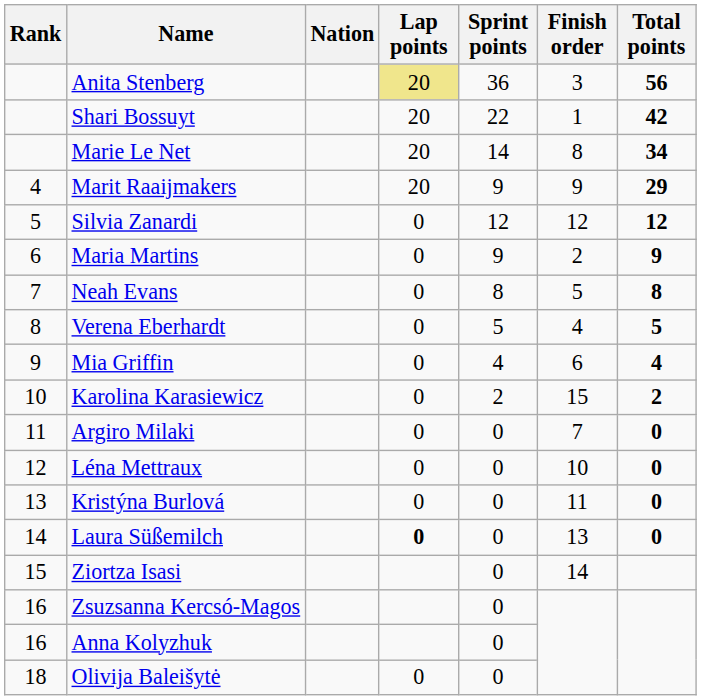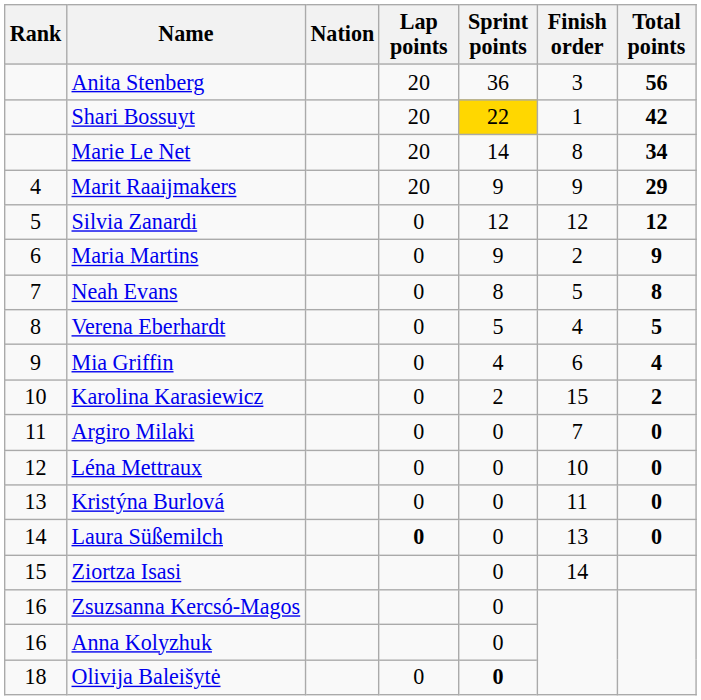(419, 81) khaki background -> (419, 81) no background
(498, 116) no background -> (498, 116) gold background
(498, 677) normal -> (498, 677) bold
